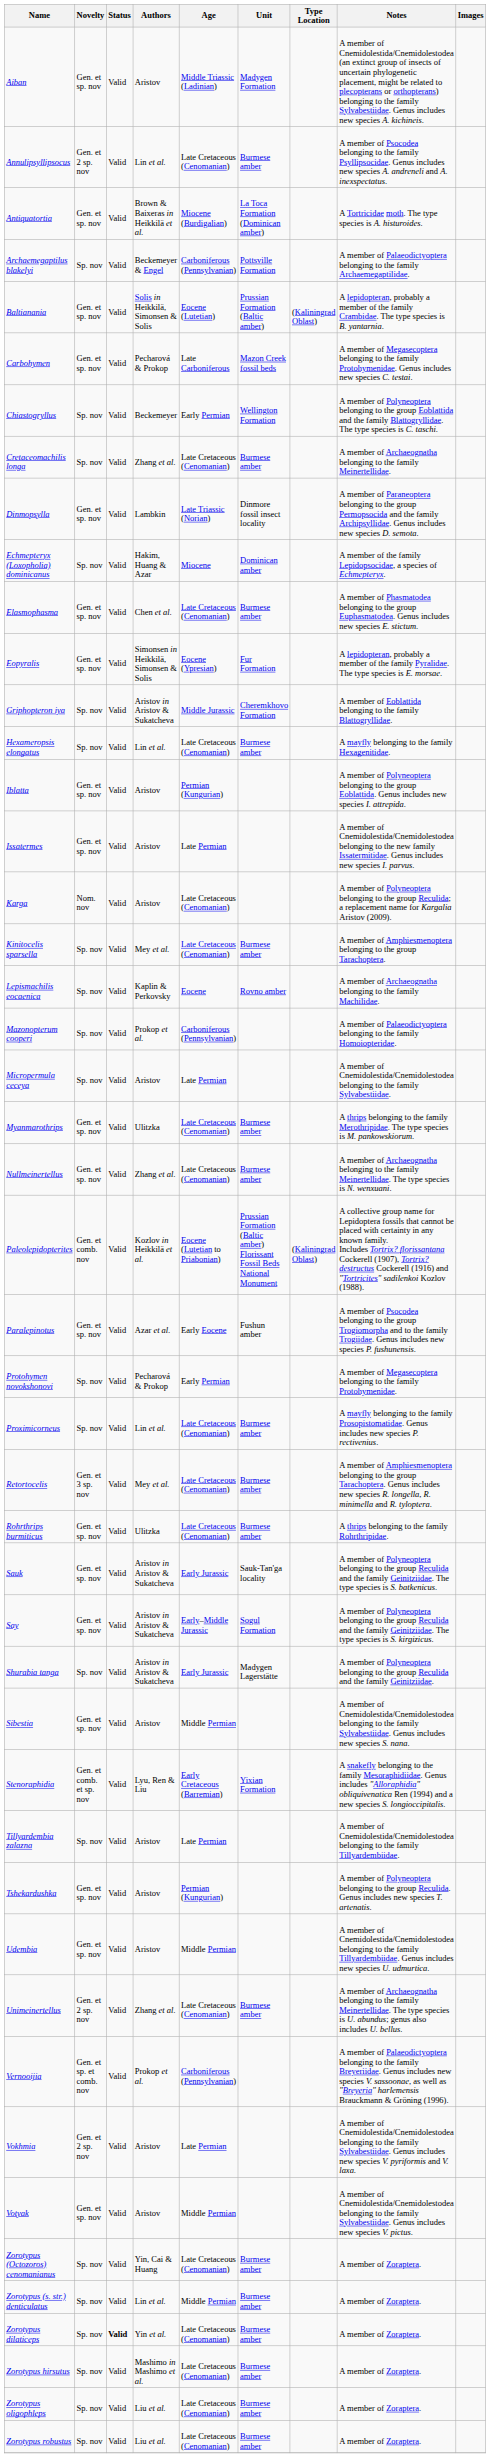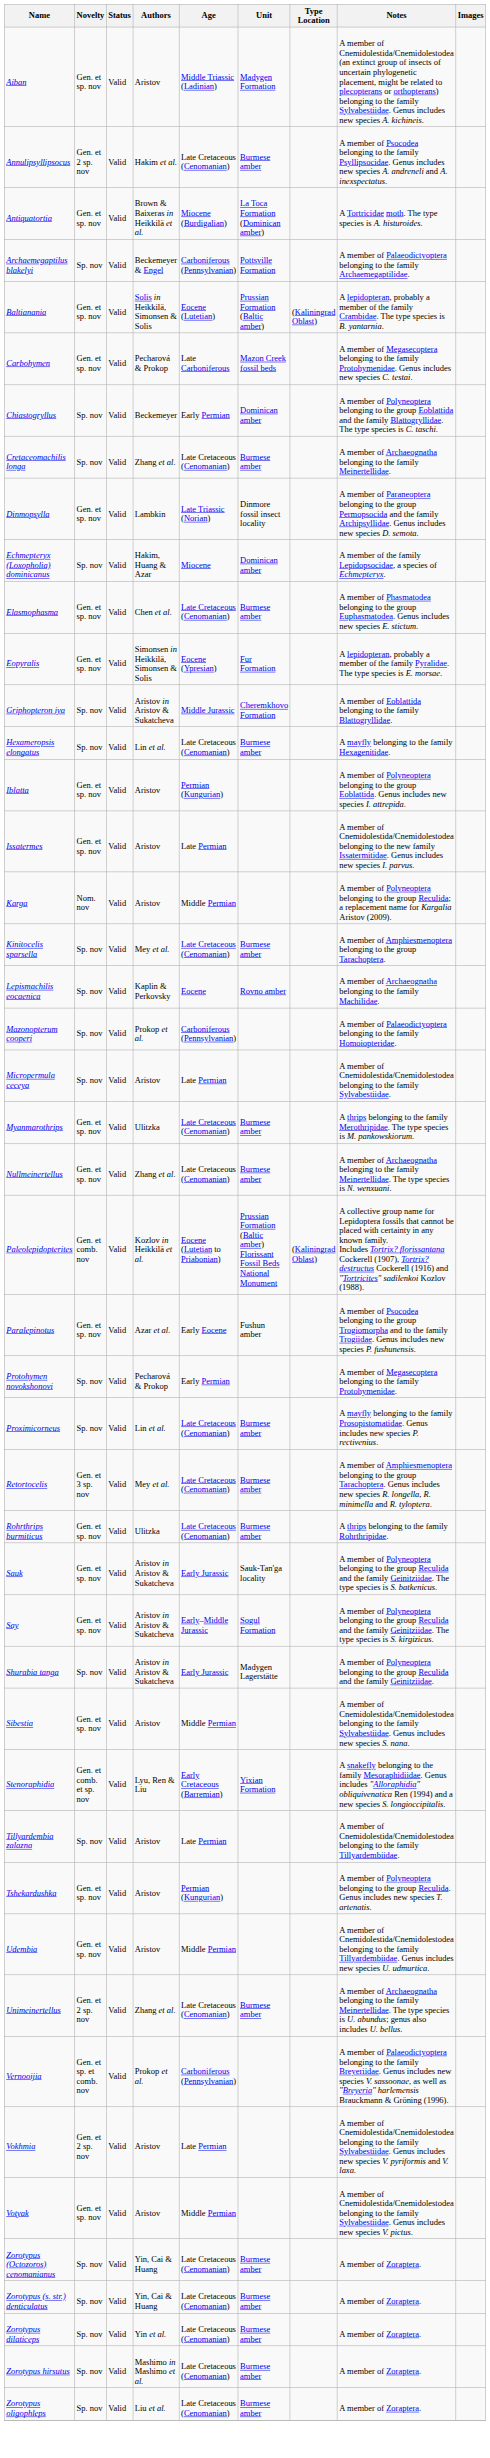(150, 162) Lin et al. -> (156, 162) Hakim et al.
(259, 415) Wellington Formation -> (259, 415) Dominican amber
(208, 902) Late Cretaceous (Cenomanian) -> (209, 902) Middle Permian
(150, 2301) Lin et al. -> (153, 2301) Yin, Cai & Huang
(209, 2301) Middle Permian -> (208, 2301) Late Cretaceous (Cenomanian)
(118, 2334) bold -> (117, 2334) normal
- row: (39, 2441)
